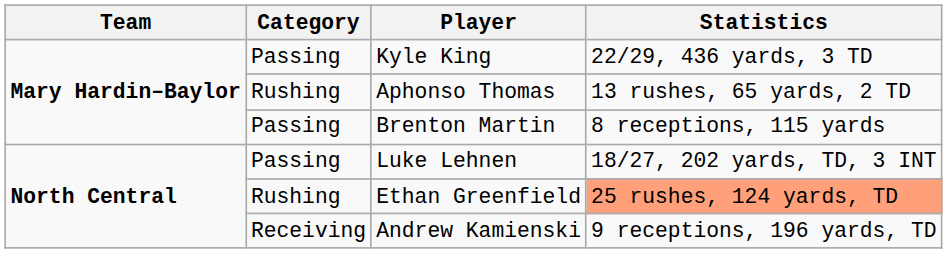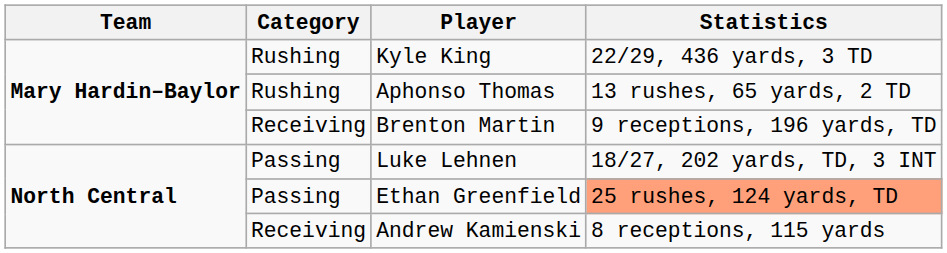(296, 57) Passing -> (296, 57) Rushing
(296, 127) Passing -> (309, 127) Receiving
(738, 127) 8 receptions, 115 yards -> (764, 127) 9 receptions, 196 yards, TD
(296, 196) Rushing -> (296, 196) Passing
(764, 231) 9 receptions, 196 yards, TD -> (738, 231) 8 receptions, 115 yards
